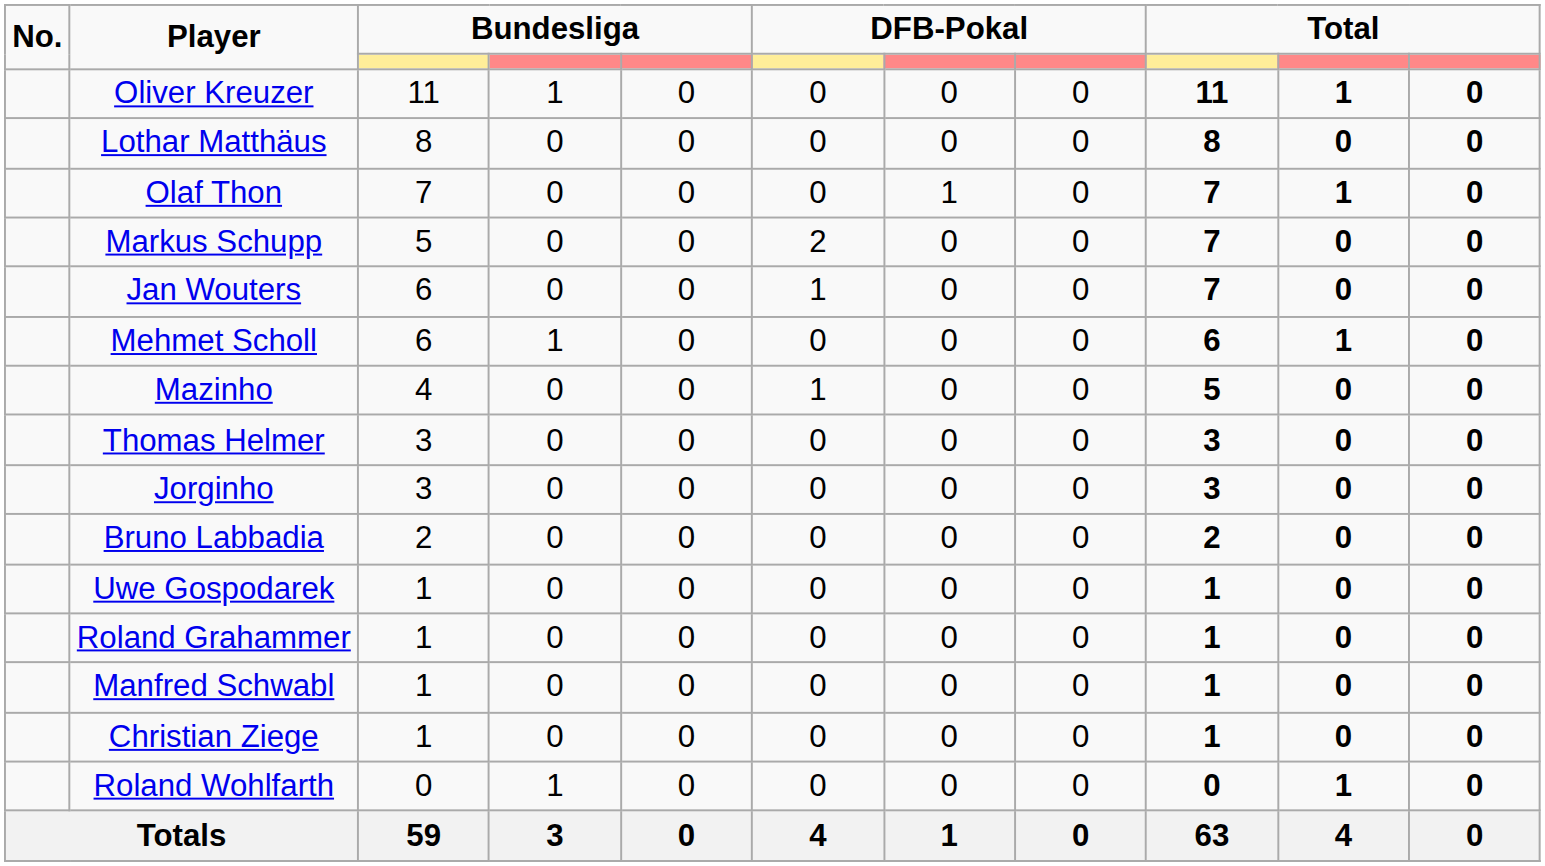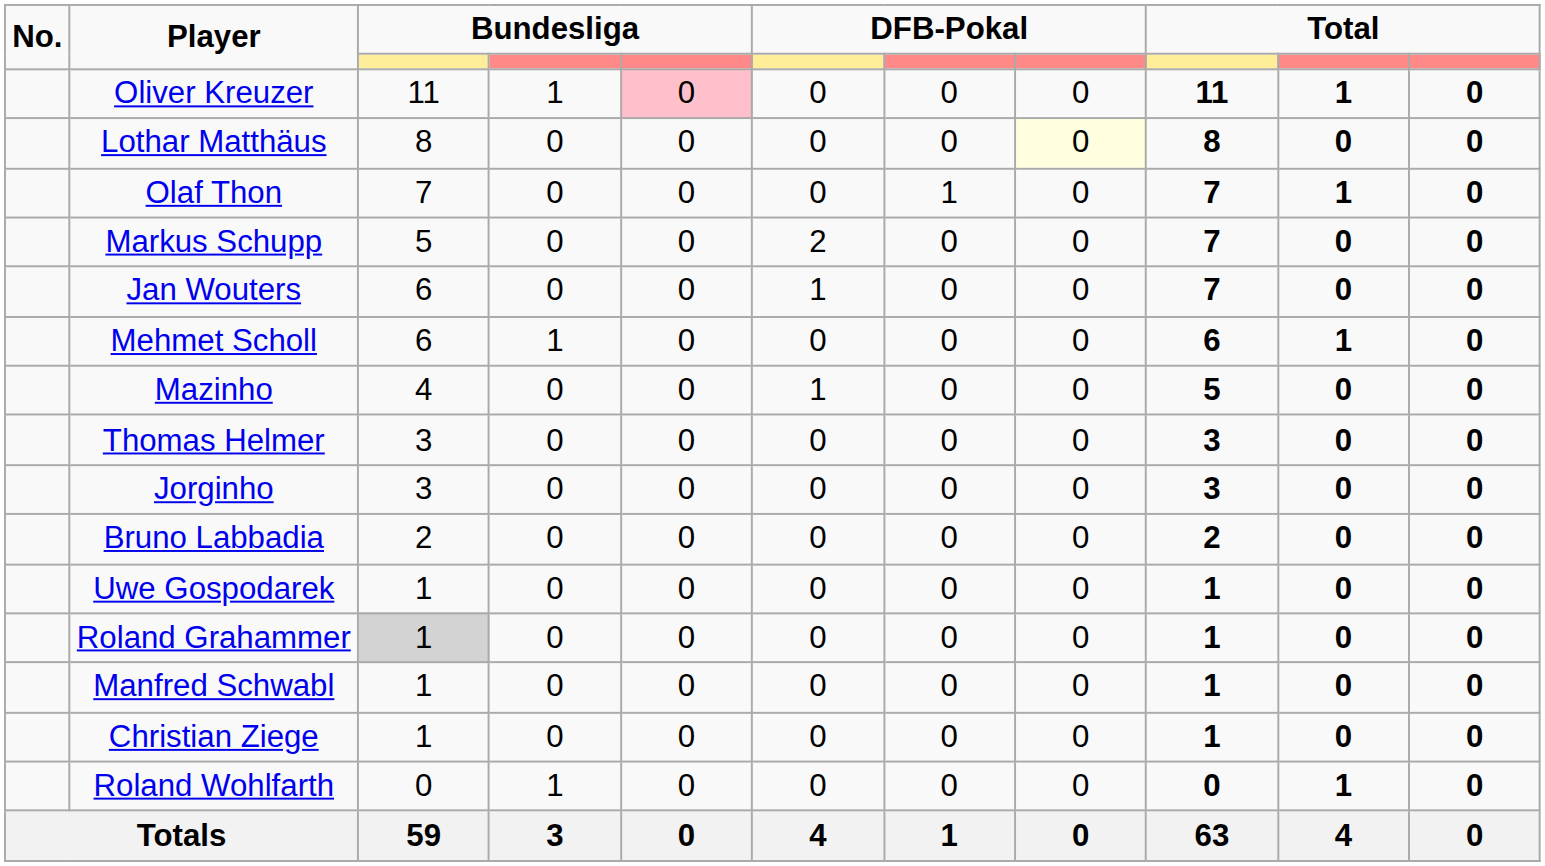(686, 93) no background -> (686, 93) pink background
(1081, 142) no background -> (1081, 142) lightyellow background
(424, 637) no background -> (424, 637) lightgrey background
